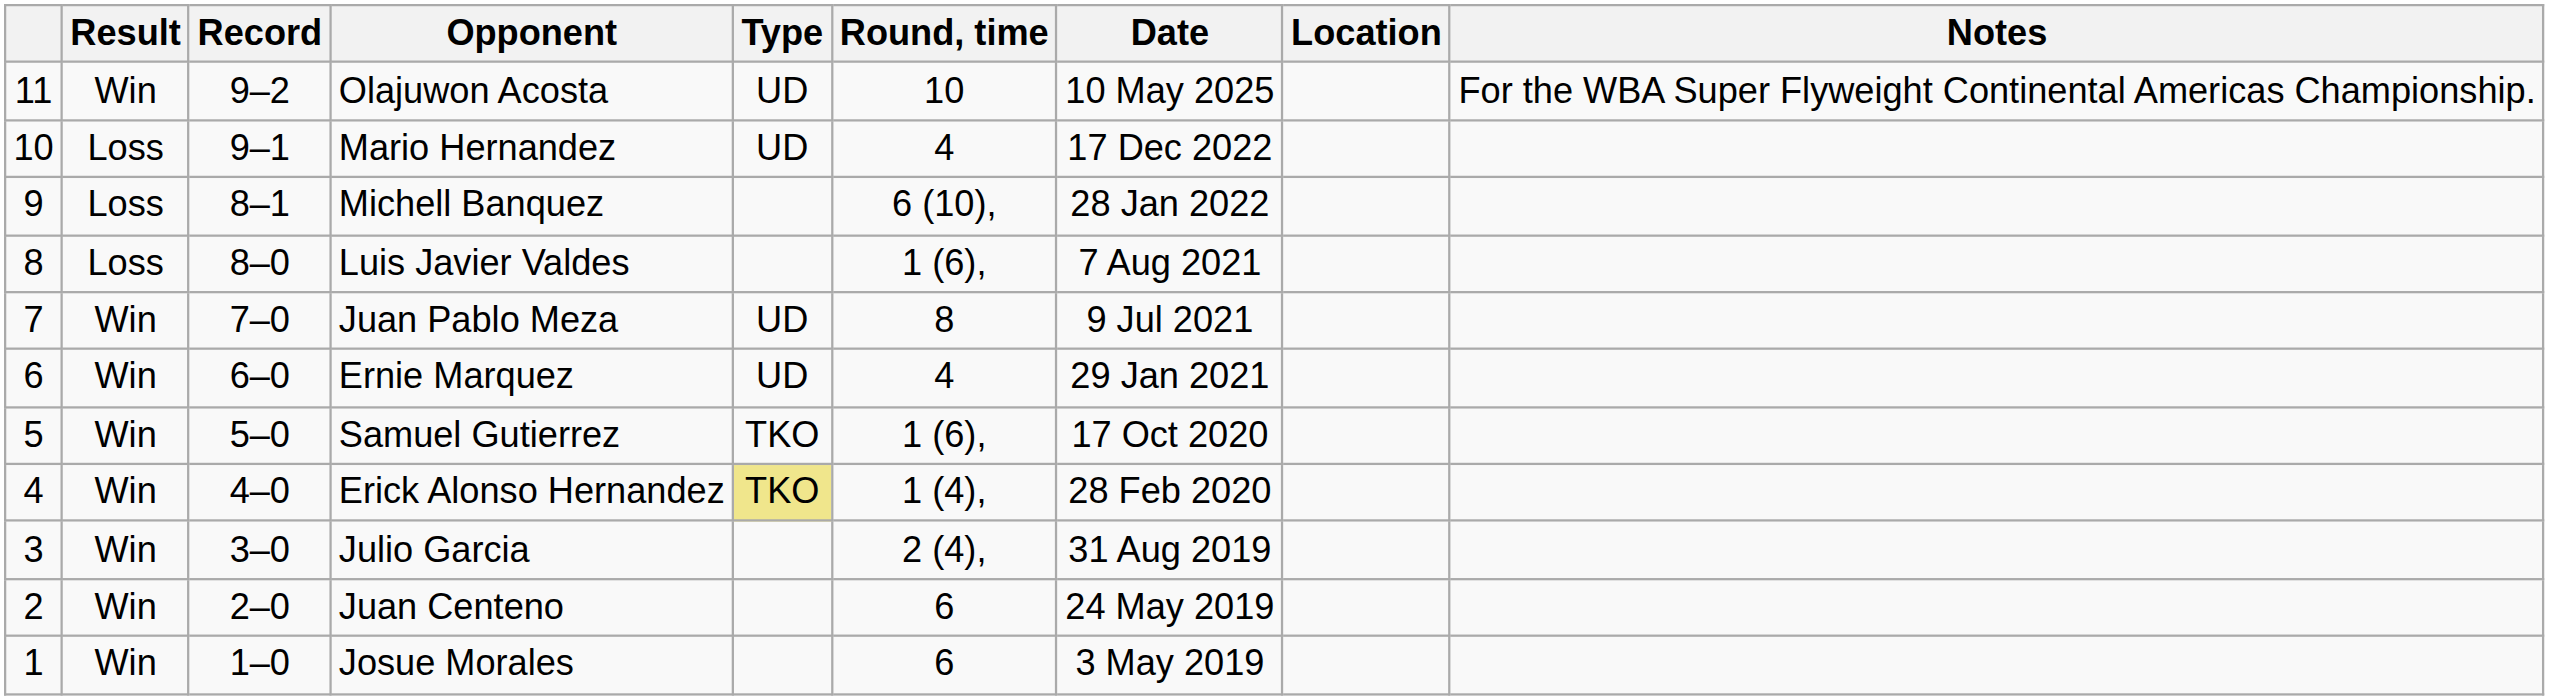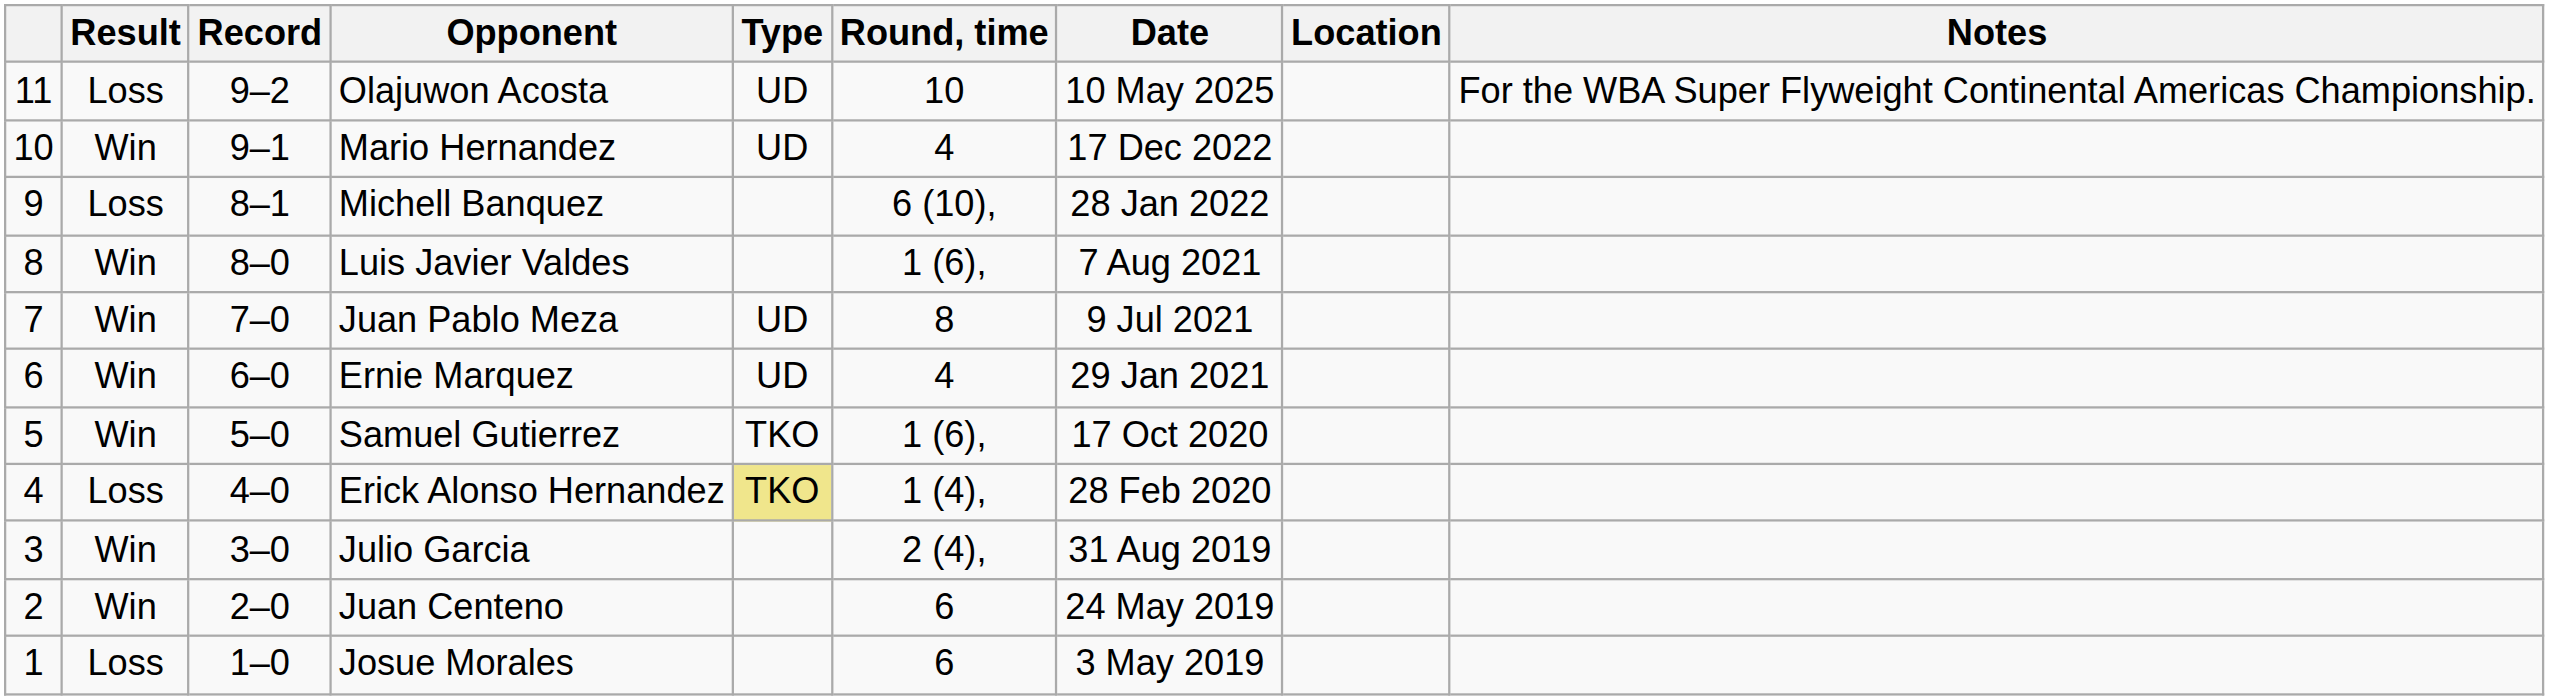(126, 90) Win -> (126, 90) Loss
(126, 147) Loss -> (126, 147) Win
(126, 262) Loss -> (126, 262) Win
(126, 491) Win -> (126, 491) Loss
(126, 663) Win -> (126, 663) Loss
